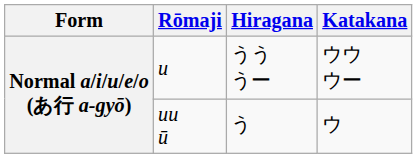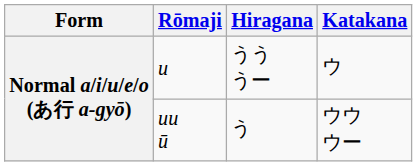(342, 66) ウウ ウー -> (332, 66) ウ
(332, 125) ウ -> (342, 129) ウウ ウー
